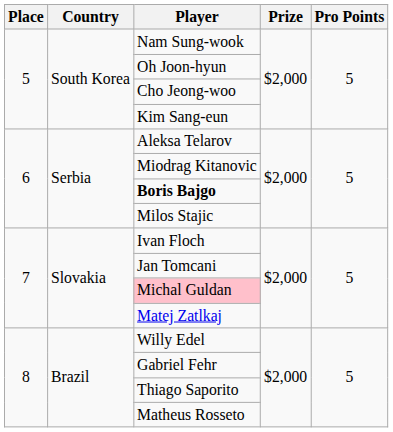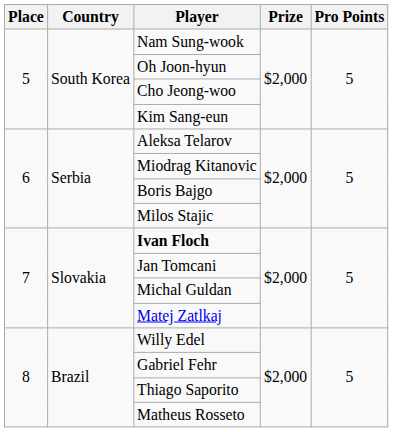(177, 191) bold -> (175, 191) normal
(171, 240) normal -> (173, 240) bold
(184, 290) pink background -> (184, 290) no background
